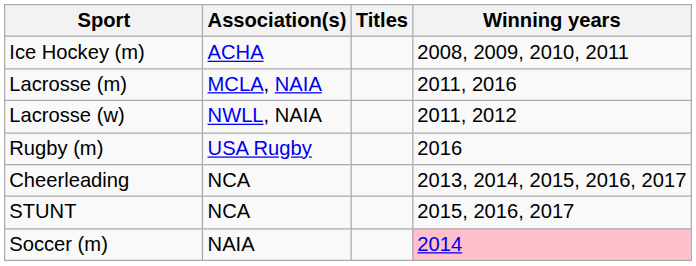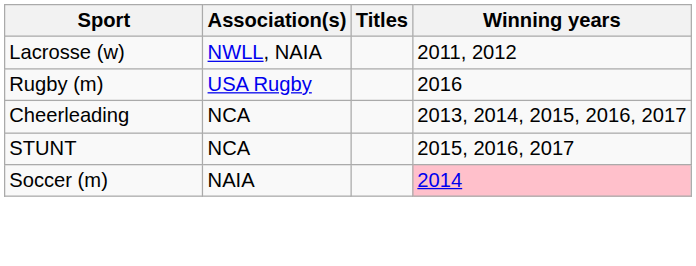- row: (77, 52)
- row: (68, 84)
